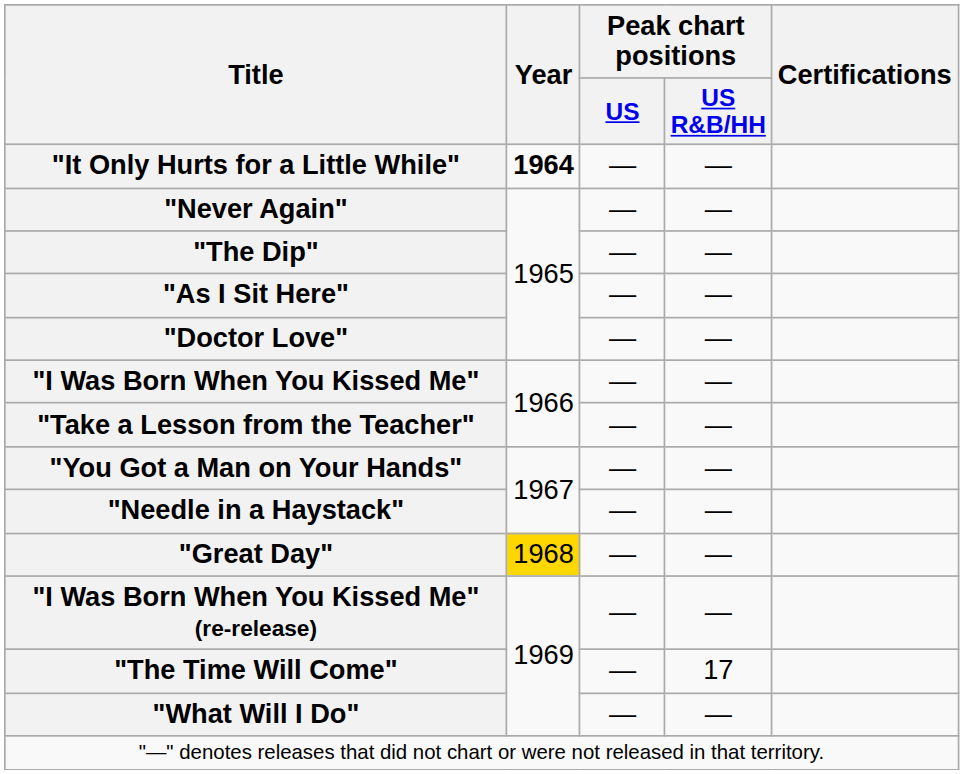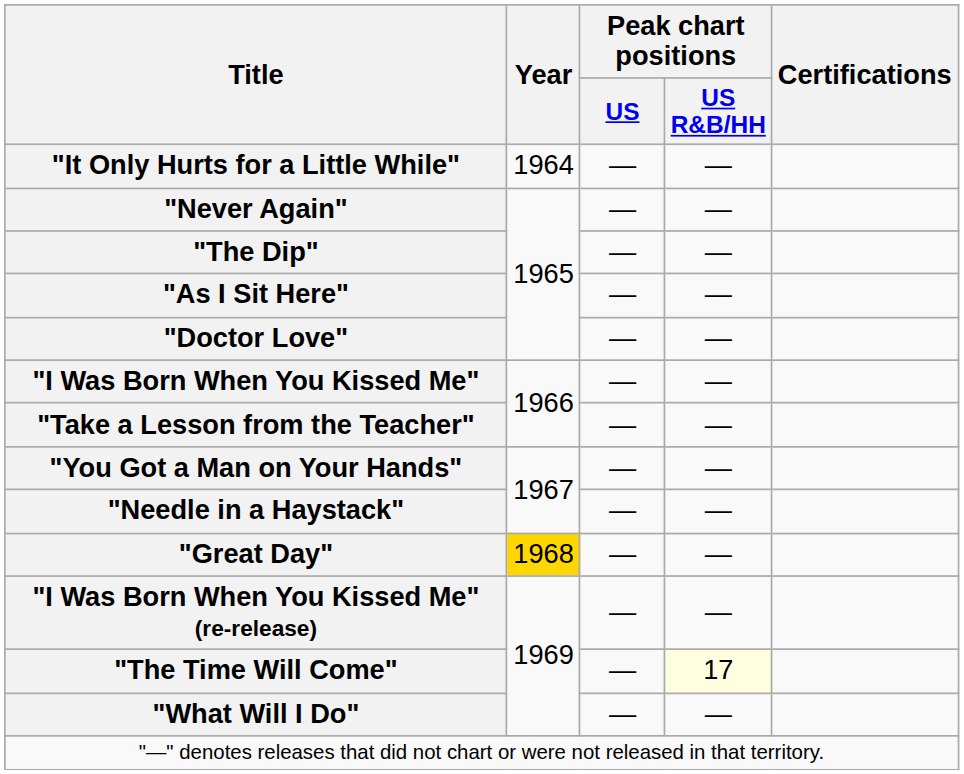(544, 165) bold -> (544, 165) normal
(718, 670) no background -> (718, 670) lightyellow background
